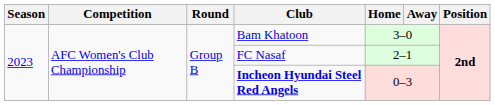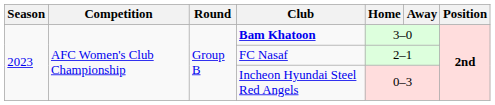(272, 34) normal -> (277, 34) bold
(299, 82) bold -> (298, 82) normal
